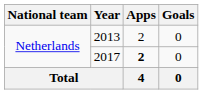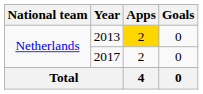(141, 36) no background -> (141, 36) gold background
(141, 57) bold -> (141, 57) normal
